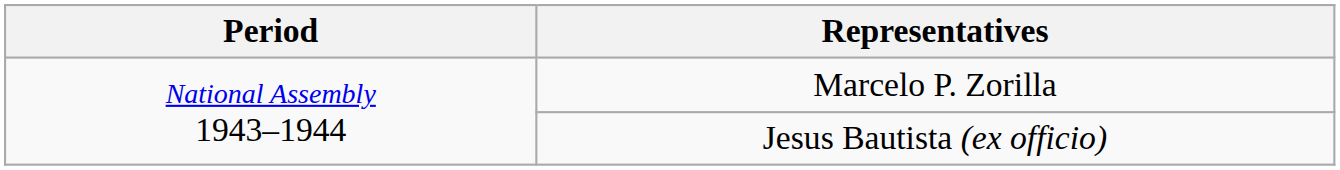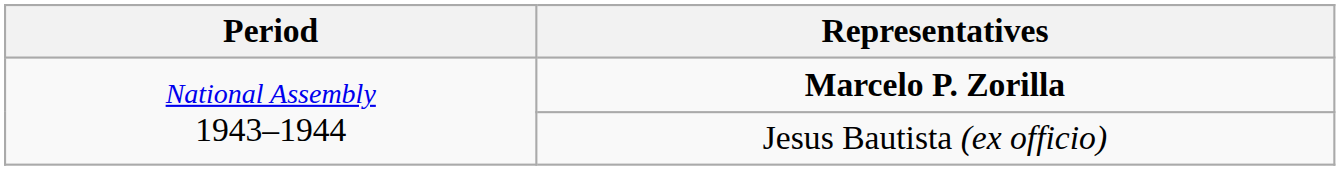(935, 84) normal -> (935, 84) bold
